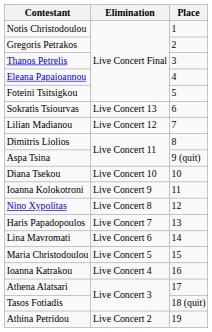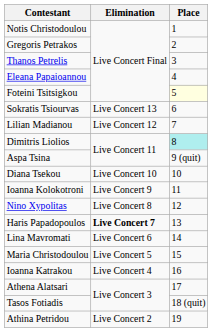(174, 93) no background -> (174, 93) lightyellow background
(174, 142) no background -> (174, 142) paleturquoise background
(122, 222) normal -> (124, 222) bold
